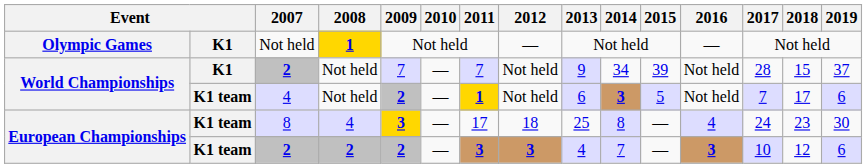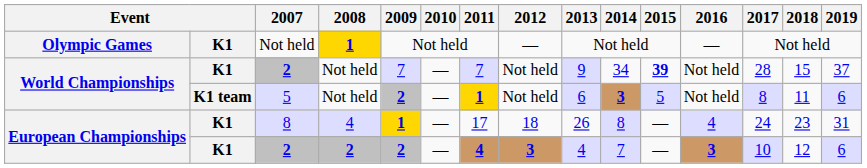(660, 70) normal -> (660, 70) bold
(287, 97) 4 -> (287, 97) 5
(763, 97) 7 -> (763, 97) 8
(802, 97) 17 -> (802, 97) 11
(223, 123) K1 team -> (223, 123) K1
(401, 123) 3 -> (401, 123) 1
(581, 123) 25 -> (581, 123) 26
(842, 123) 30 -> (842, 123) 31
(223, 149) K1 team -> (223, 149) K1
(479, 149) 3 -> (479, 149) 4
